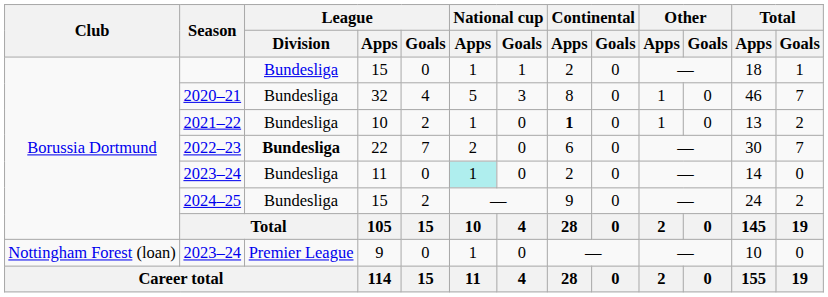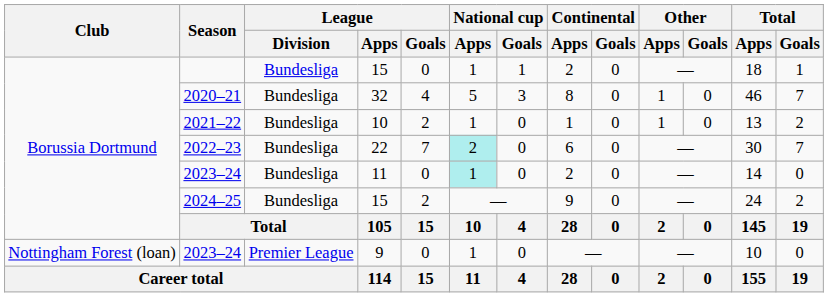(569, 122) bold -> (569, 122) normal
(301, 148) bold -> (301, 148) normal
(473, 148) no background -> (473, 148) paleturquoise background
